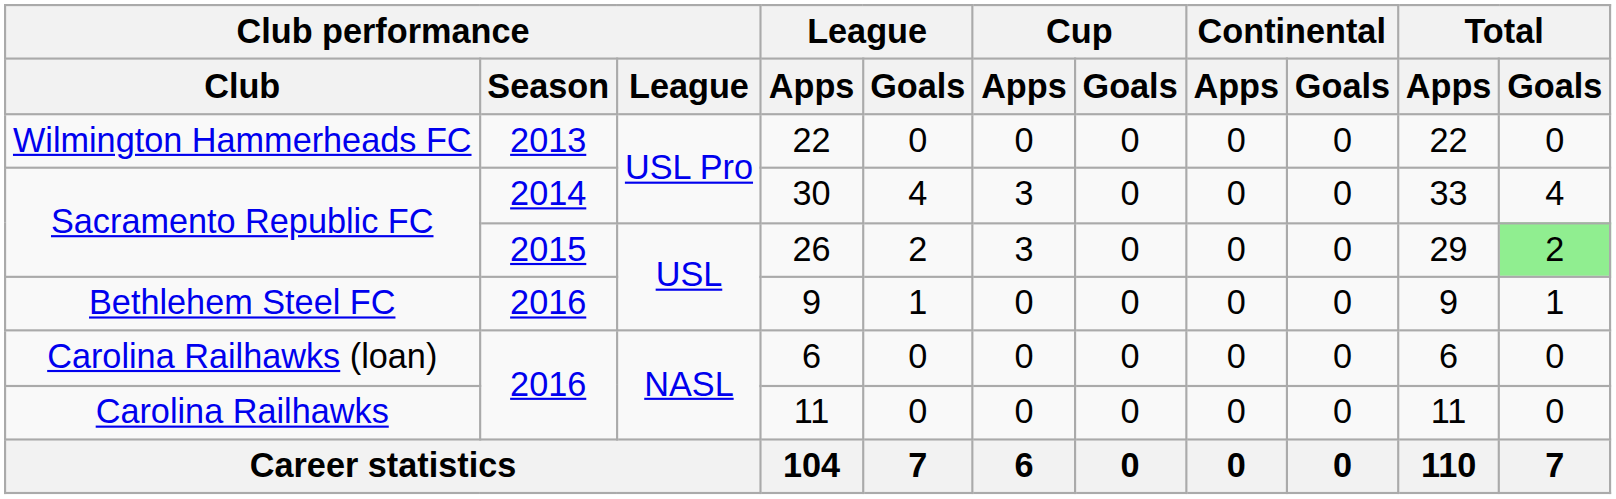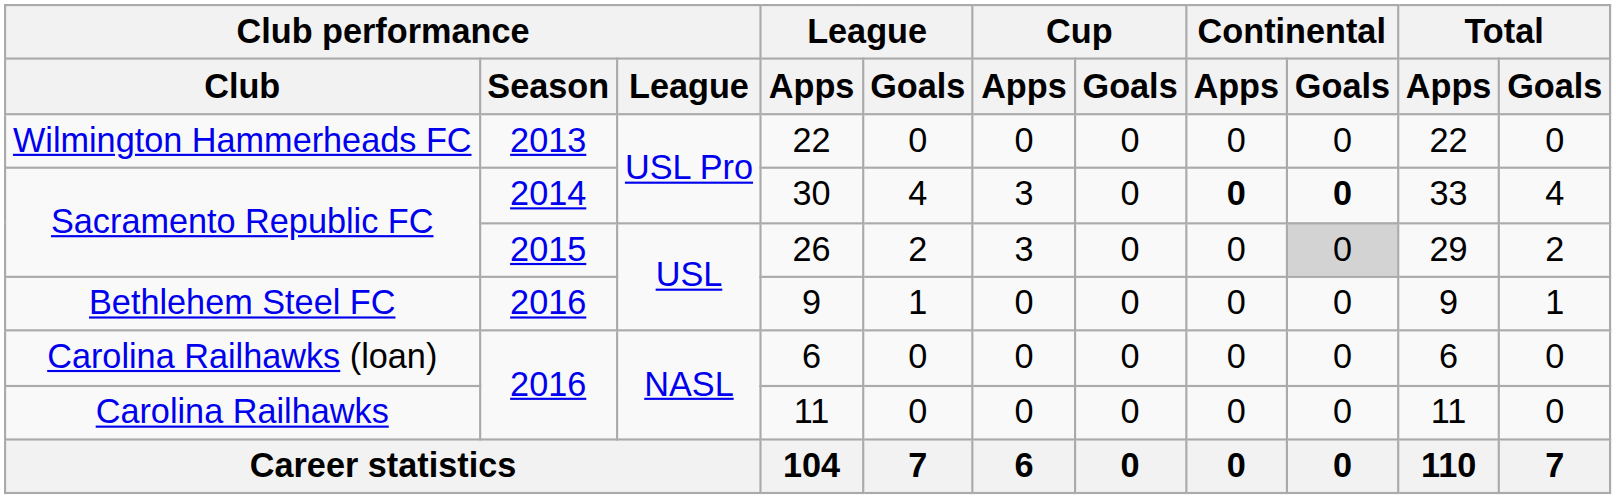(1236, 194) normal -> (1236, 194) bold
(1342, 194) normal -> (1342, 194) bold
(1342, 248) no background -> (1342, 248) lightgrey background
(1555, 248) lightgreen background -> (1555, 248) no background
